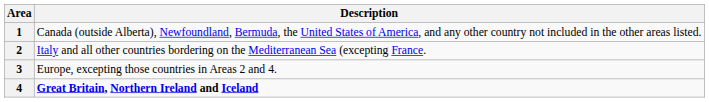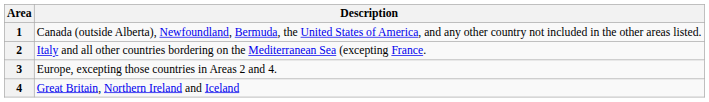(148, 87) bold -> (138, 87) normal
